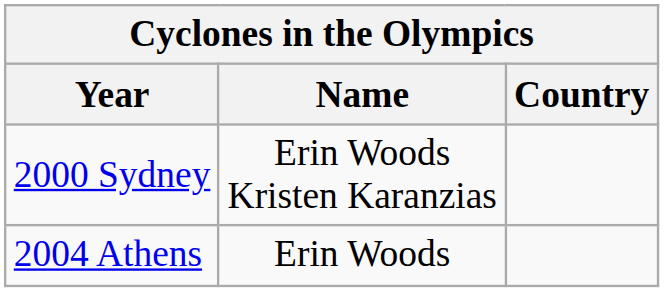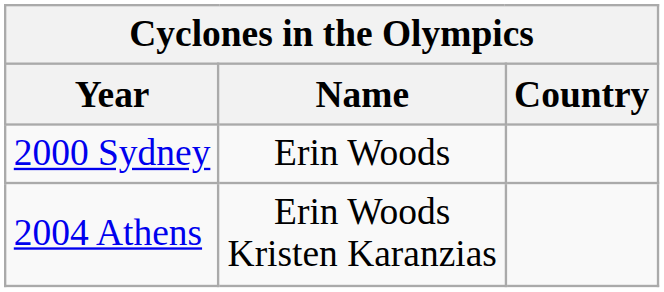(362, 174) Erin Woods Kristen Karanzias -> (362, 152) Erin Woods
(362, 254) Erin Woods -> (362, 233) Erin Woods Kristen Karanzias
